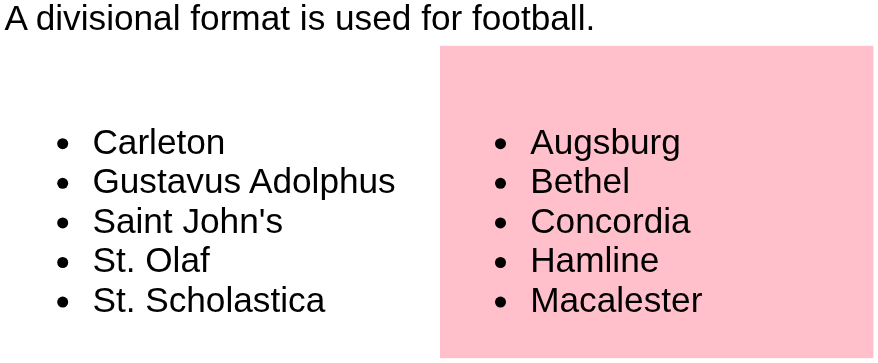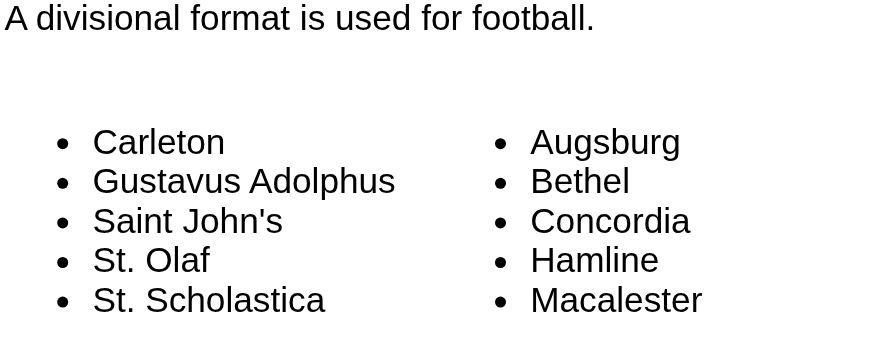(657, 222) pink background -> (657, 222) no background
